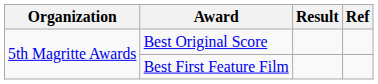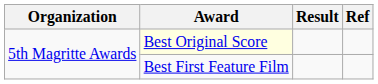(206, 41) no background -> (206, 41) lightyellow background
